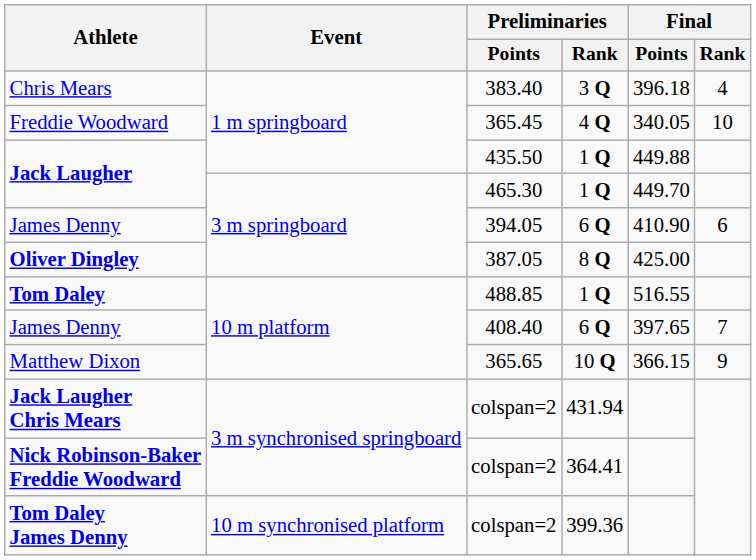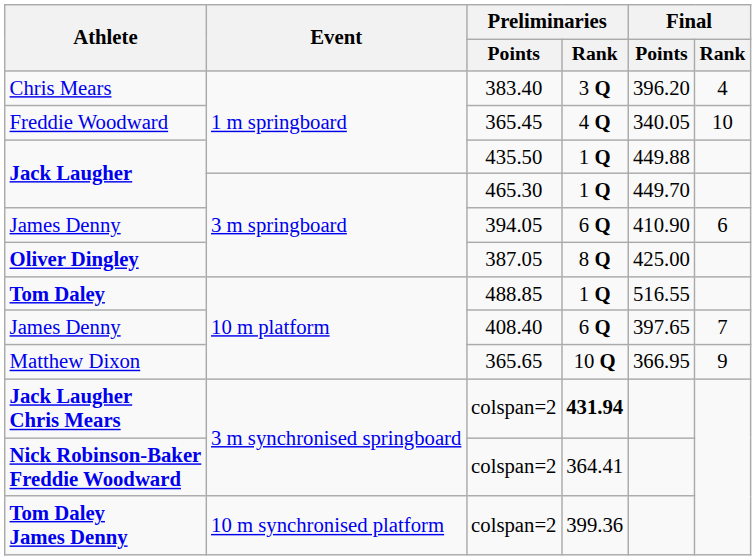(661, 88) 396.18 -> (661, 88) 396.20
(661, 362) 366.15 -> (661, 362) 366.95
(595, 408) normal -> (595, 408) bold
